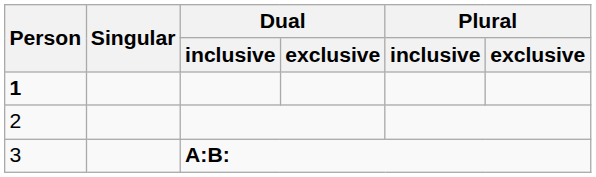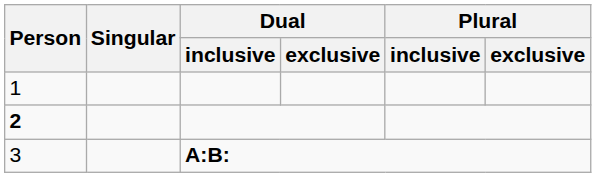(15, 88) bold -> (15, 88) normal
(15, 121) normal -> (15, 121) bold
